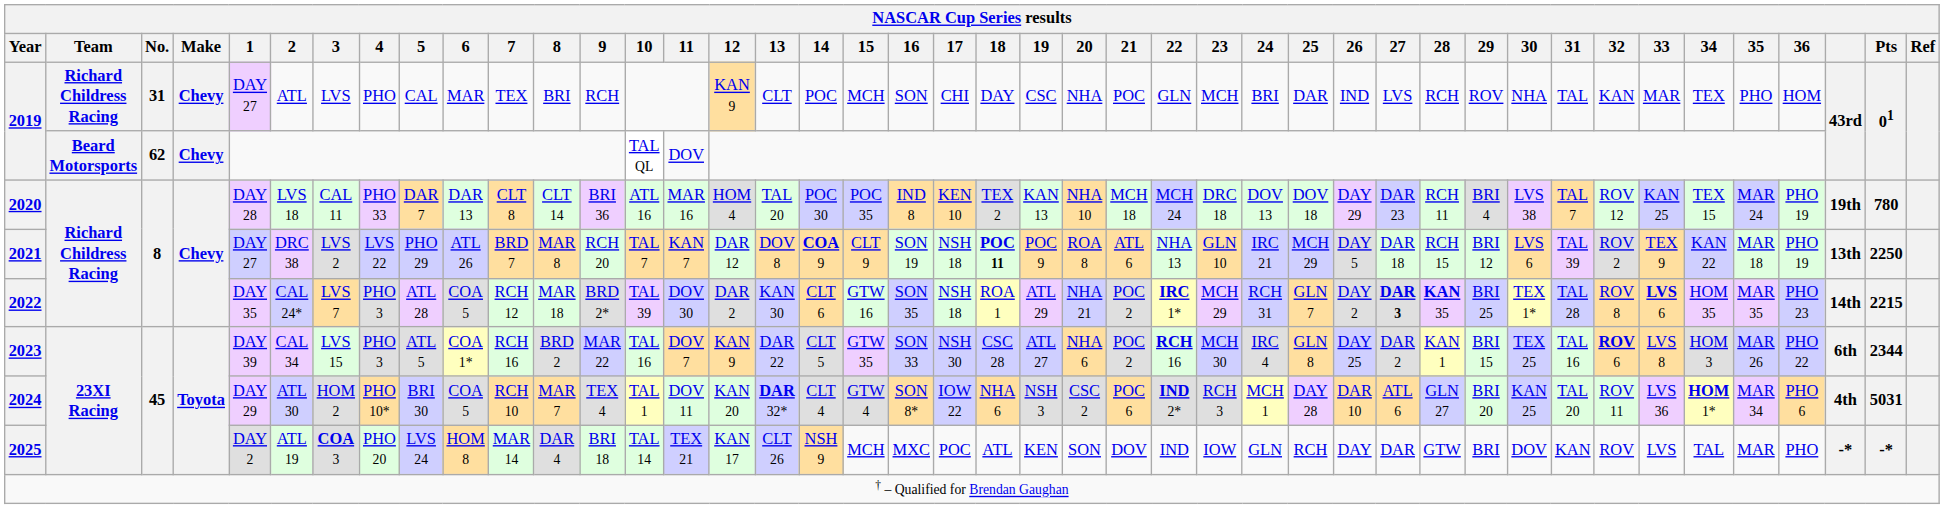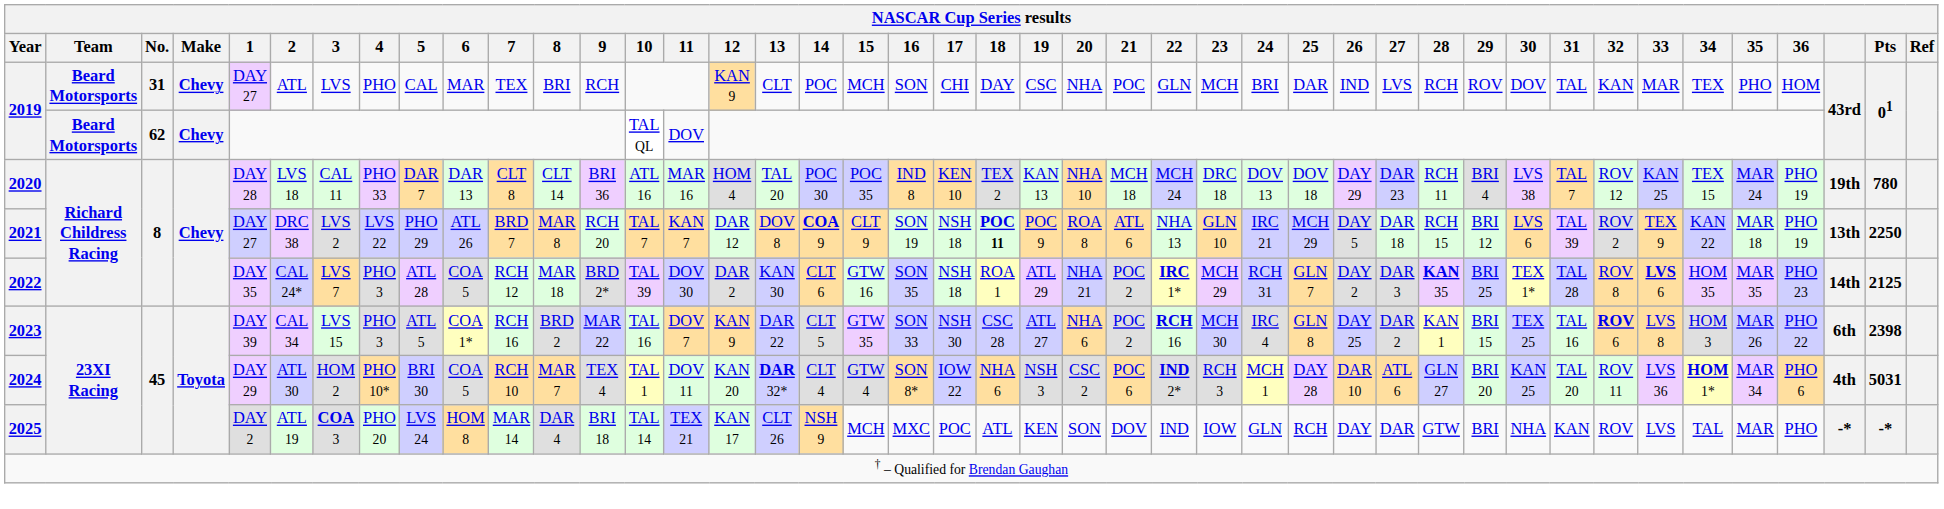(93, 96) Richard Childress Racing -> (93, 85) Beard Motorsports
(1529, 96) NHA -> (1528, 85) DOV
(1398, 302) bold -> (1397, 281) normal
(1886, 302) 2215 -> (1885, 282) 2125
(1886, 351) 2344 -> (1885, 331) 2398
(1529, 449) DOV -> (1528, 429) NHA
